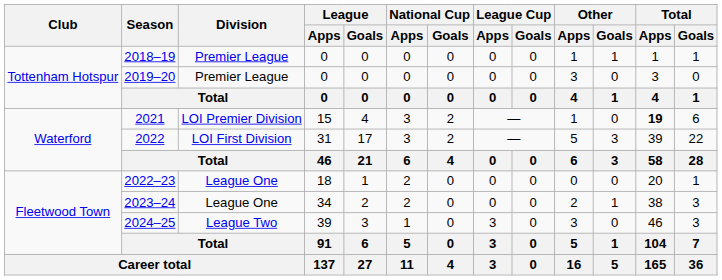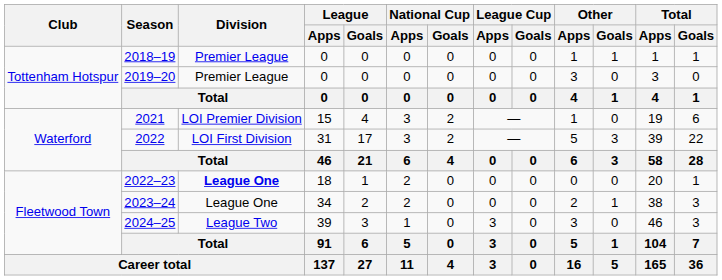(655, 118) bold -> (655, 118) normal
(242, 181) normal -> (242, 181) bold
